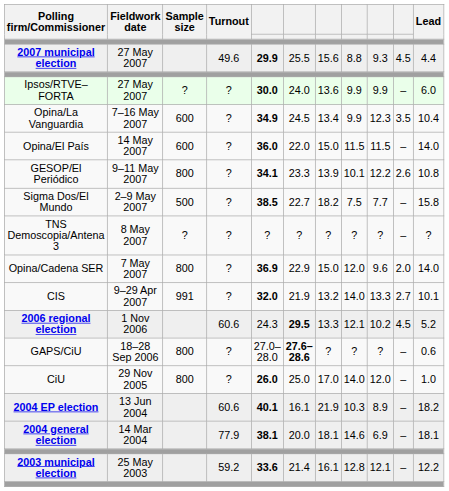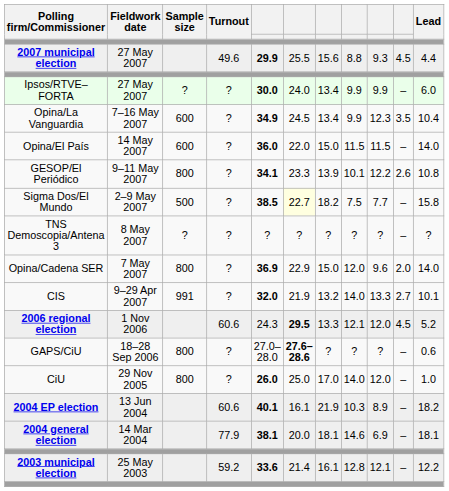(328, 91) 13.6 -> (328, 91) 13.4
(299, 202) no background -> (299, 202) lightyellow background
(380, 324) 10.2 -> (380, 324) 12.0
